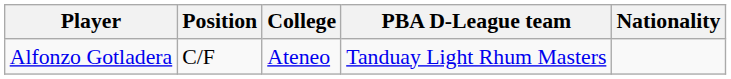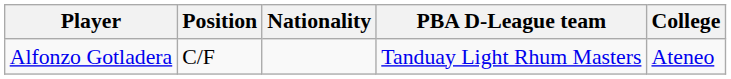columns swapped: (668, 21) <-> (302, 21)
